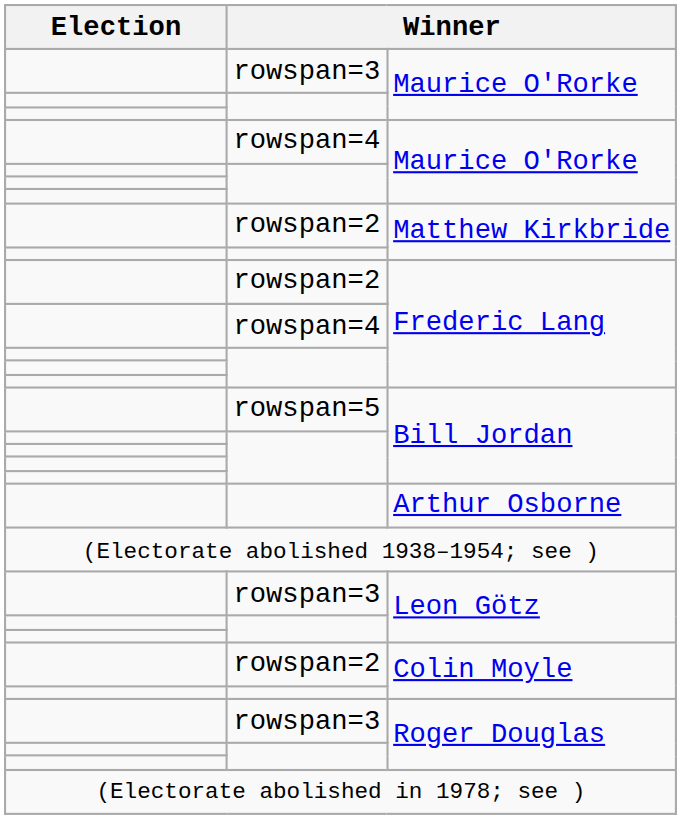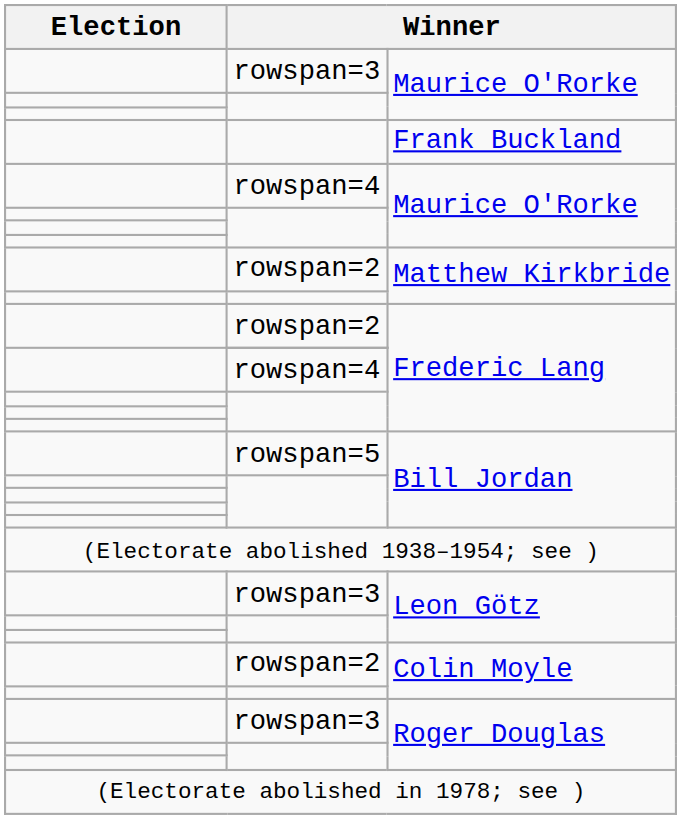+ row: (307, 142)
- row: (307, 505)
